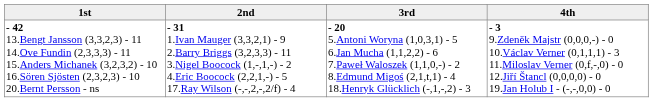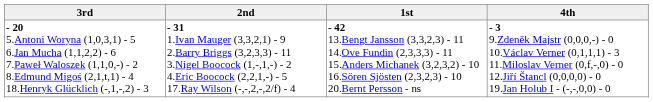columns swapped: (85, 12) <-> (407, 12)
